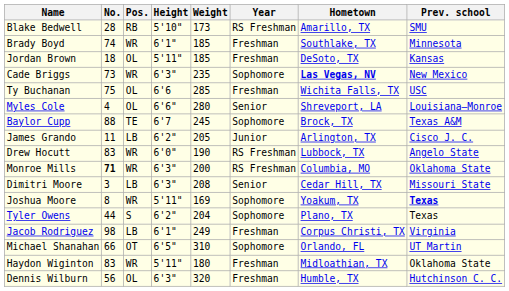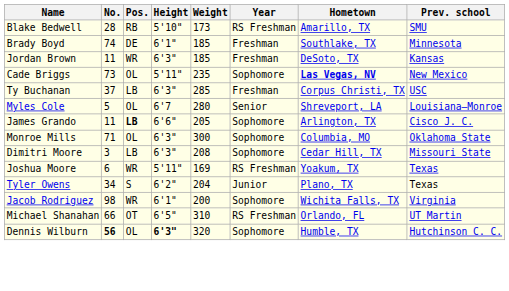(132, 44) WR -> (132, 44) DE
(110, 59) 18 -> (110, 59) 11
(132, 59) OL -> (132, 59) WR
(168, 59) 5'11" -> (165, 59) 6'3"
(132, 75) WR -> (132, 75) OL
(165, 75) 6'3" -> (168, 75) 5'11"
(110, 91) 75 -> (110, 91) 37
(132, 91) OL -> (132, 91) LB
(162, 91) 6'6 -> (165, 91) 6'3"
(350, 91) Wichita Falls, TX -> (353, 91) Corpus Christi, TX
(107, 106) 4 -> (107, 106) 5
(165, 106) 6'6" -> (162, 106) 6'7
- row: (39, 122)
(132, 138) normal -> (132, 122) bold
(165, 138) 6'2" -> (165, 122) 6'6"
(250, 138) Junior -> (258, 122) Sophomore
- row: (39, 153)
(110, 169) bold -> (110, 138) normal
(132, 169) WR -> (132, 138) OL
(202, 169) 200 -> (202, 138) 300
(264, 169) RS Freshman -> (258, 138) Sophomore
(250, 185) Senior -> (258, 153) Sophomore
(107, 200) 8 -> (107, 169) 6
(258, 200) Sophomore -> (264, 169) RS Freshman
(424, 200) bold -> (424, 169) normal
(110, 216) 44 -> (110, 185) 34
(258, 216) Sophomore -> (250, 185) Junior
(132, 232) LB -> (132, 200) WR
(202, 232) 249 -> (202, 200) 200
(255, 232) Freshman -> (258, 200) Sophomore
(353, 232) Corpus Christi, TX -> (350, 200) Wichita Falls, TX
(258, 247) Sophomore -> (264, 216) RS Freshman
- row: (50, 263)
(110, 279) normal -> (110, 232) bold
(165, 279) normal -> (165, 232) bold
(255, 279) Freshman -> (258, 232) Sophomore
